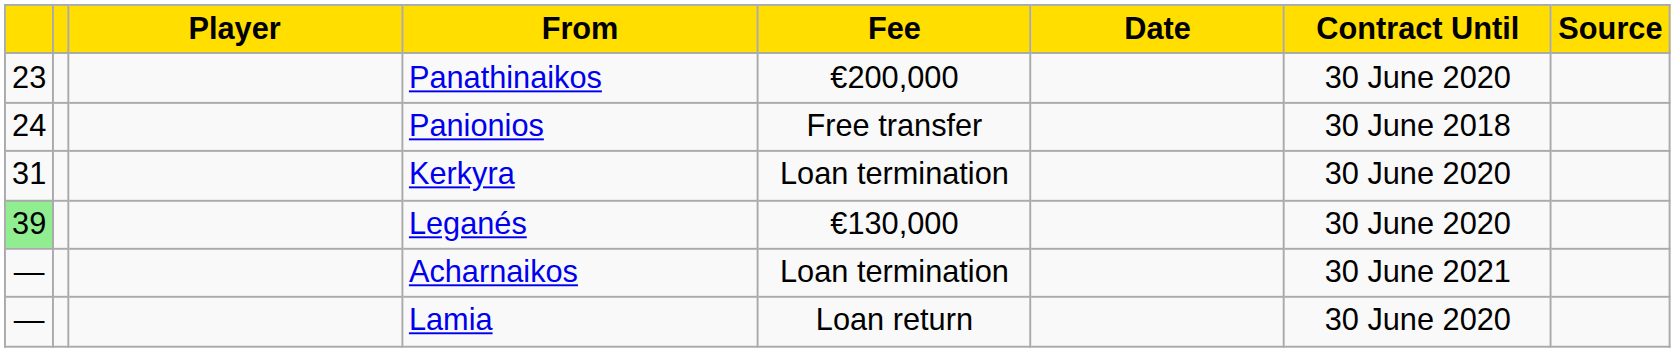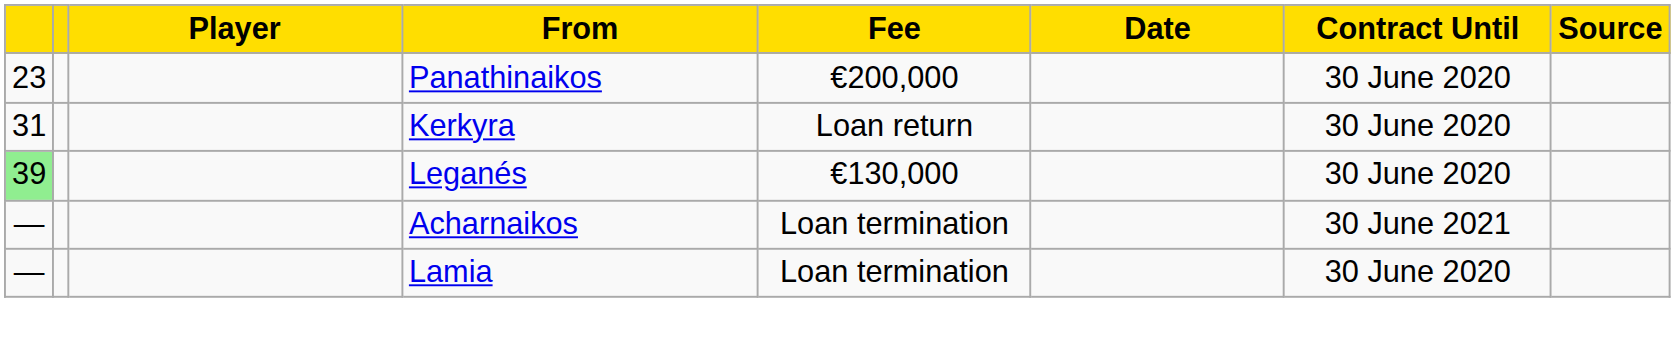- row: (476, 126)
(894, 175) Loan termination -> (894, 126) Loan return
(894, 321) Loan return -> (894, 272) Loan termination
